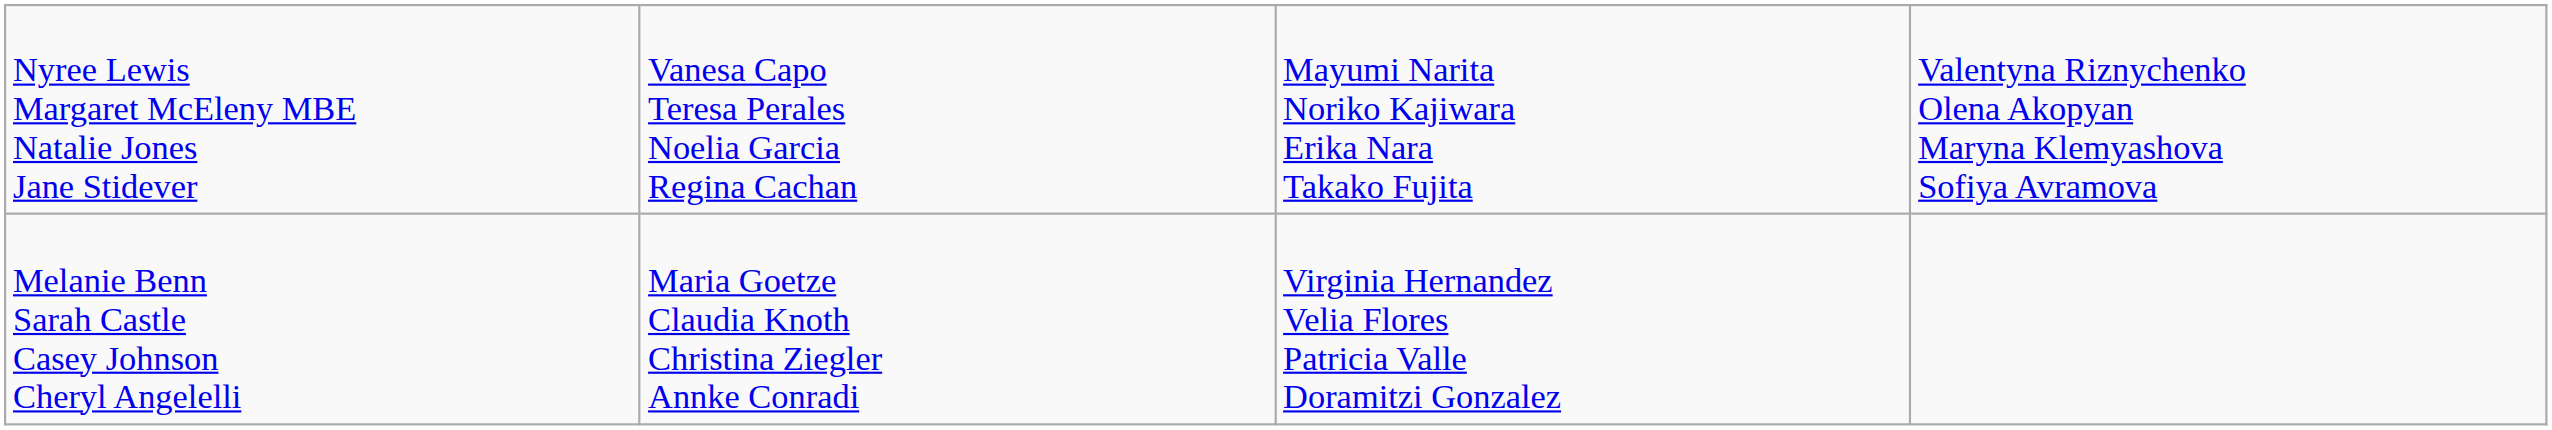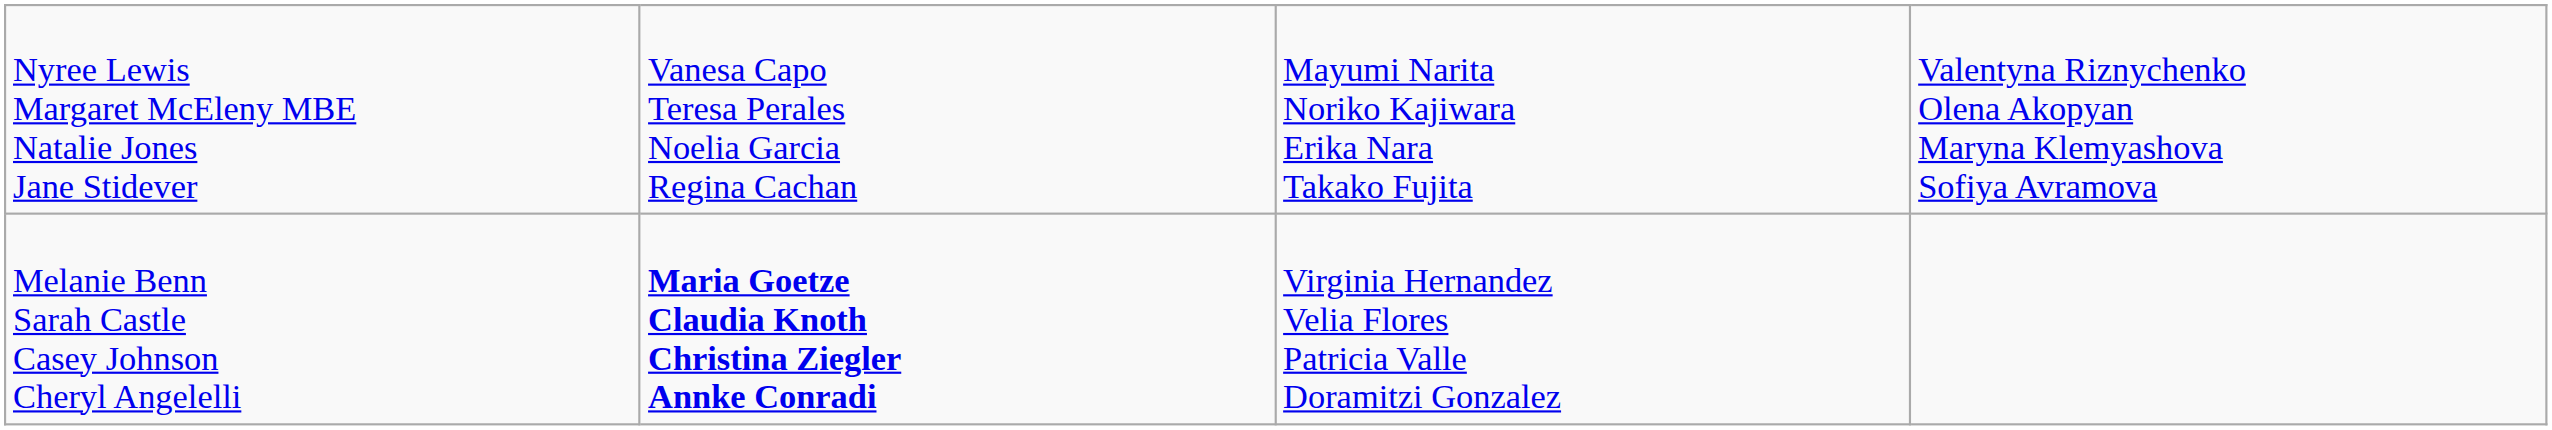(765, 337) normal -> (775, 337) bold
